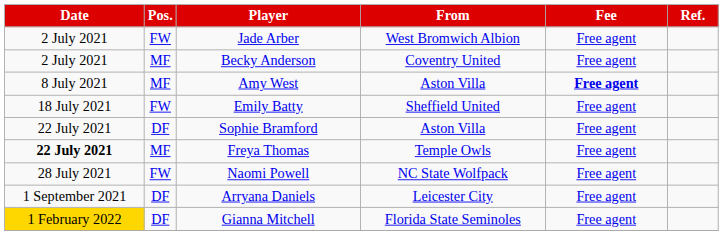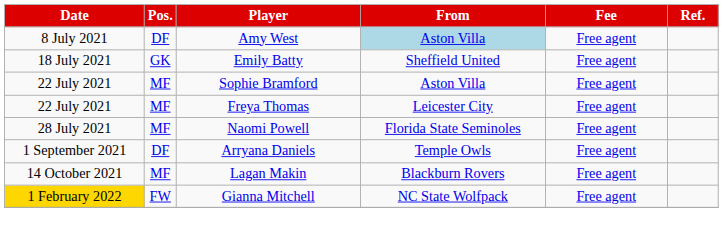- row: (268, 38)
- row: (268, 60)
(160, 83) MF -> (160, 38) DF
(453, 83) no background -> (453, 38) lightblue background
(606, 83) bold -> (606, 38) normal
(160, 106) FW -> (160, 60) GK
(160, 128) DF -> (160, 83) MF
(74, 151) bold -> (74, 106) normal
(453, 151) Temple Owls -> (453, 106) Leicester City
(160, 173) FW -> (160, 128) MF
(453, 173) NC State Wolfpack -> (453, 128) Florida State Seminoles
(453, 196) Leicester City -> (453, 151) Temple Owls
+ row: (268, 173)
(160, 219) DF -> (160, 196) FW
(453, 219) Florida State Seminoles -> (453, 196) NC State Wolfpack
